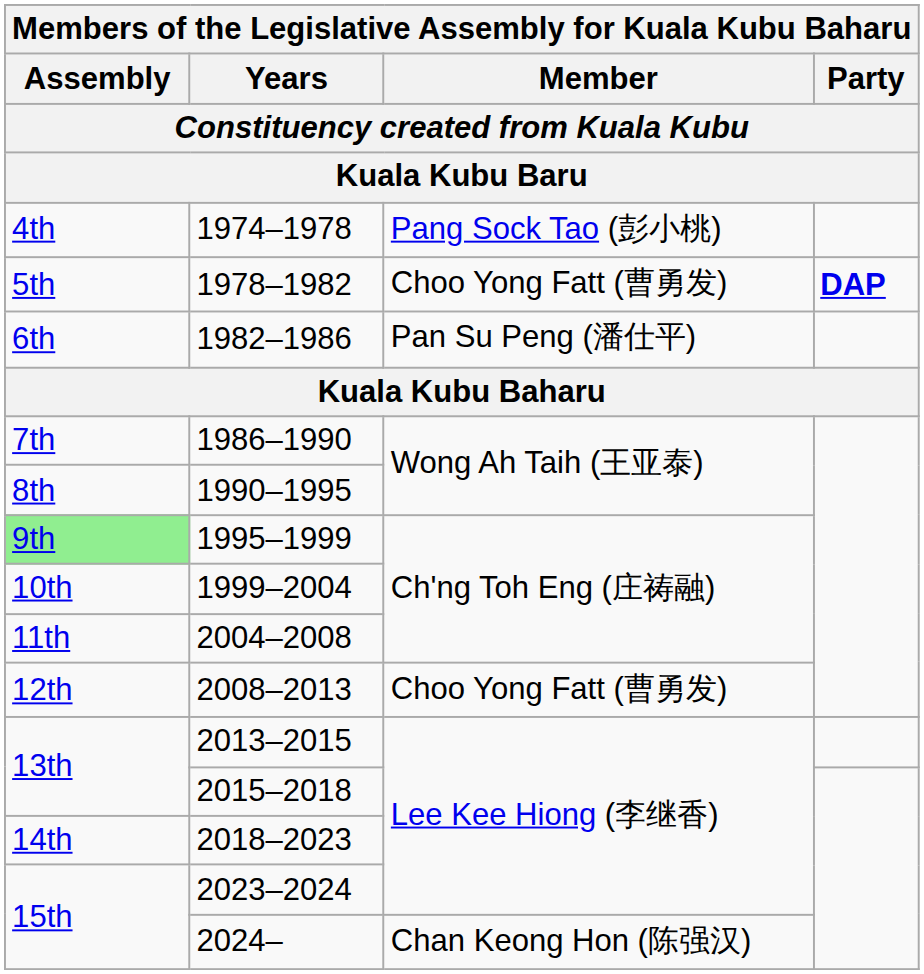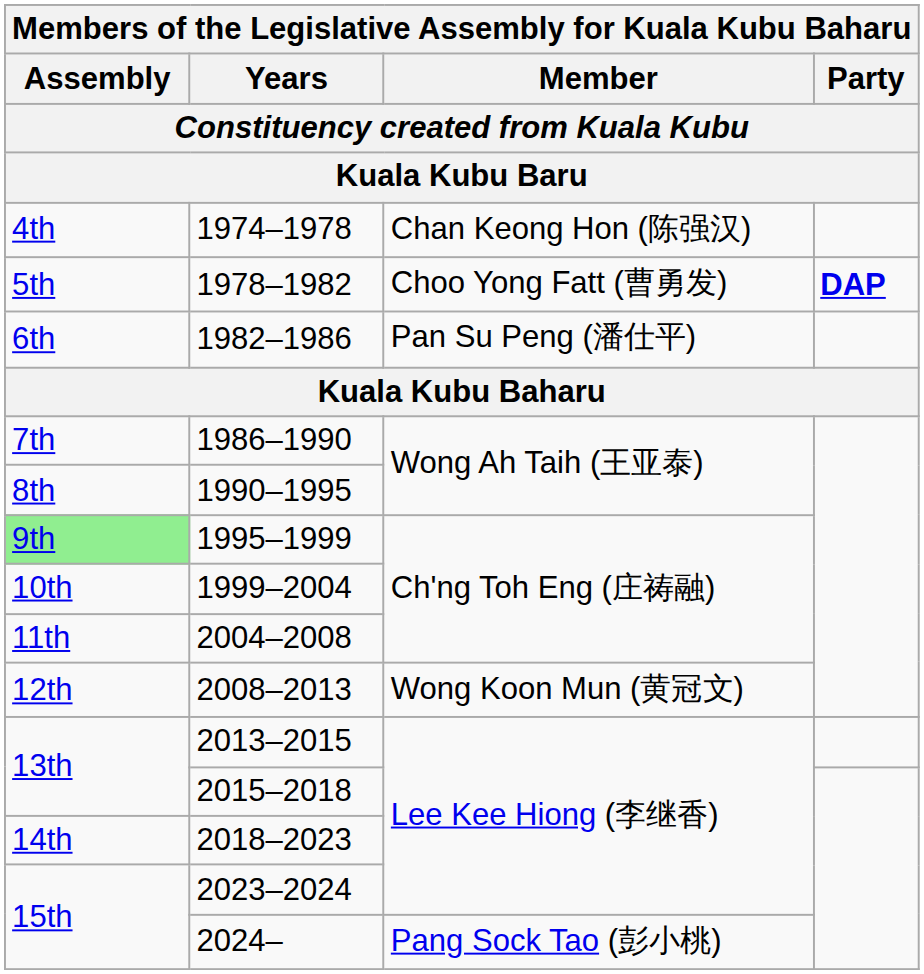(556, 227) Pang Sock Tao (彭小桃) -> (571, 227) Chan Keong Hon (陈强汉)
(559, 688) Choo Yong Fatt (曹勇发) -> (567, 688) Wong Koon Mun (黄冠文)
(571, 940) Chan Keong Hon (陈强汉) -> (556, 940) Pang Sock Tao (彭小桃)
